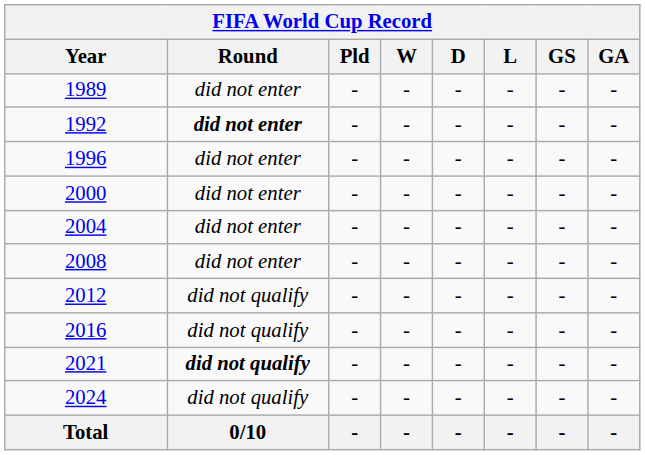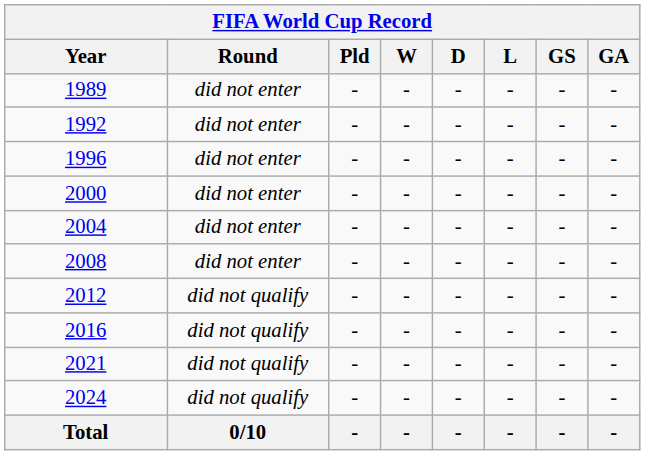(248, 124) bold -> (248, 124) normal
(248, 363) bold -> (248, 363) normal
